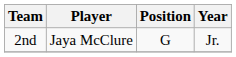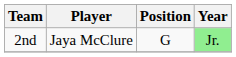(213, 39) no background -> (213, 39) lightgreen background
